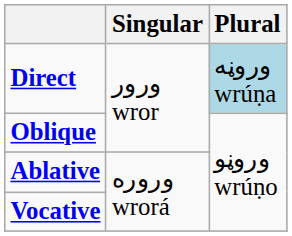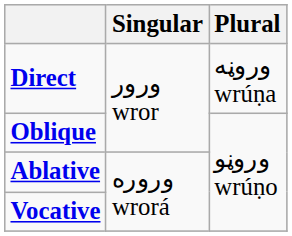(245, 78) lightblue background -> (245, 78) no background
